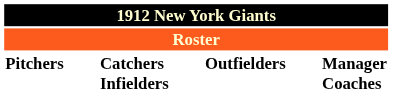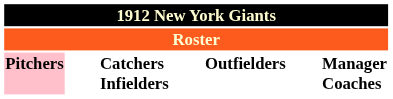(35, 63) no background -> (35, 63) pink background
